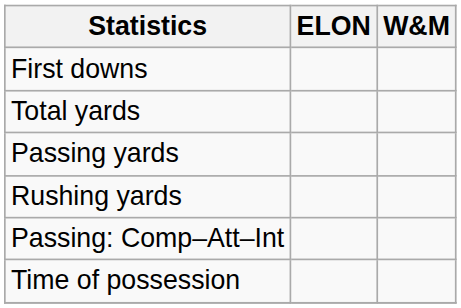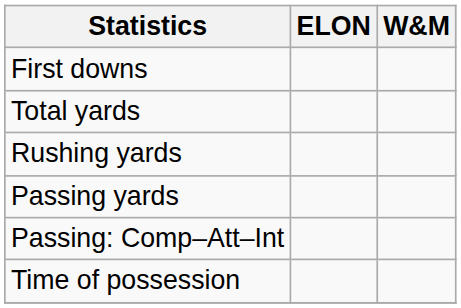rows swapped: (96, 195) <-> (95, 153)
